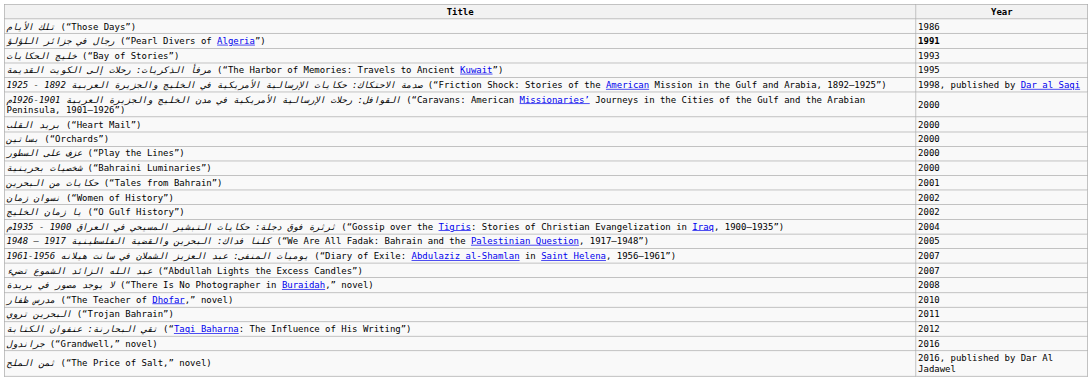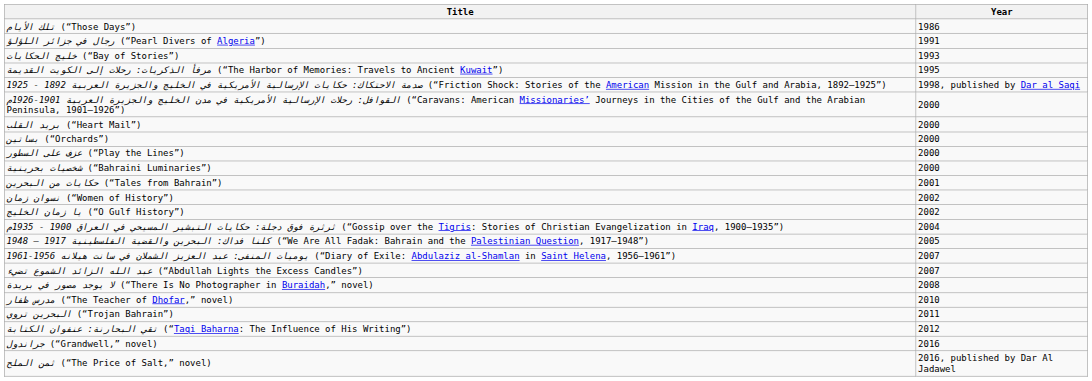(929, 41) bold -> (929, 41) normal
